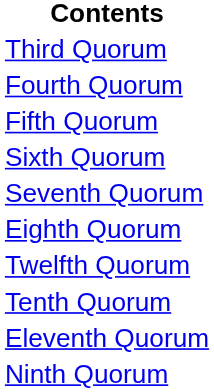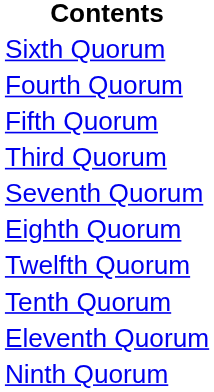(86, 49) Third Quorum -> (85, 49) Sixth Quorum
(85, 157) Sixth Quorum -> (86, 157) Third Quorum
